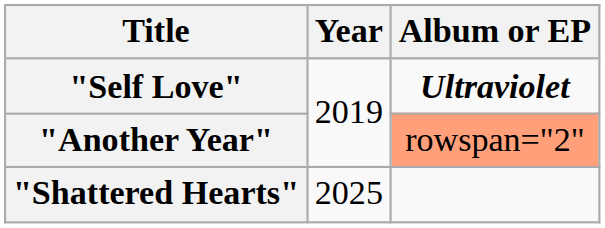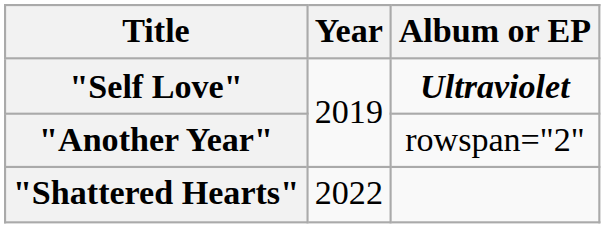(495, 139) lightsalmon background -> (495, 139) no background
(349, 193) 2025 -> (349, 193) 2022
